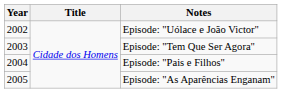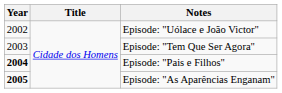(17, 63) normal -> (17, 63) bold
(17, 79) normal -> (17, 79) bold
